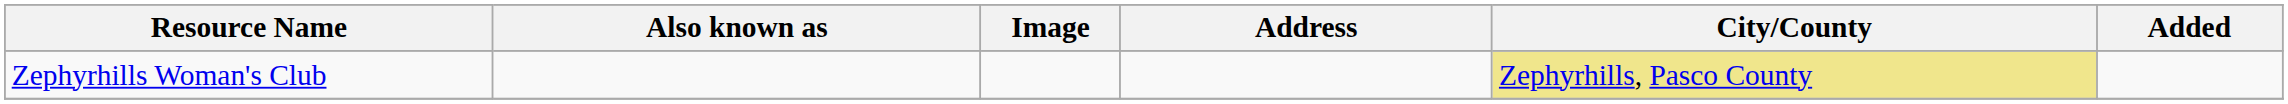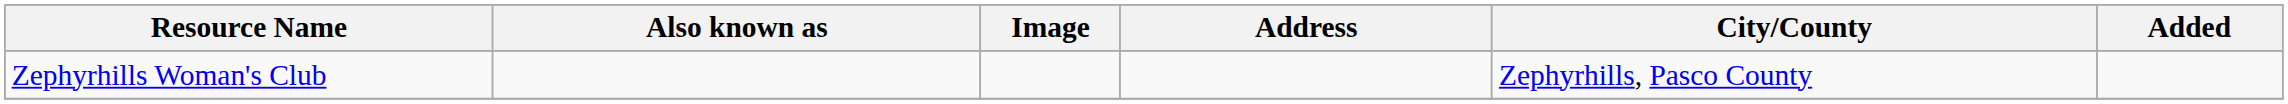(1656, 74) khaki background -> (1656, 74) no background
